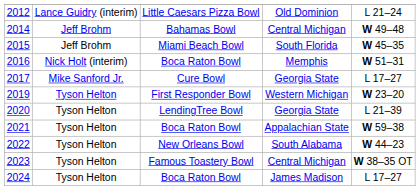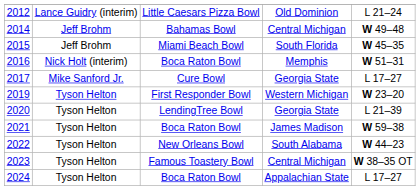(307, 128) Appalachian State -> (307, 128) James Madison
(307, 177) James Madison -> (307, 177) Appalachian State
